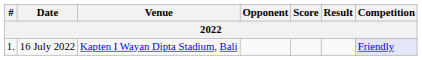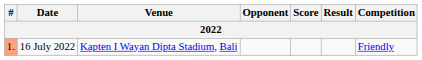(11, 47) no background -> (11, 47) lightsalmon background
(376, 47) lavender background -> (376, 47) no background
